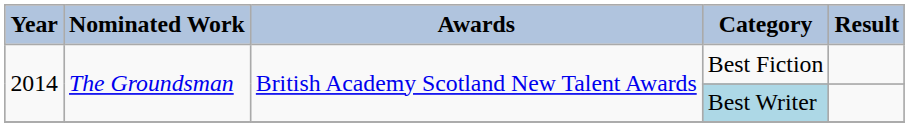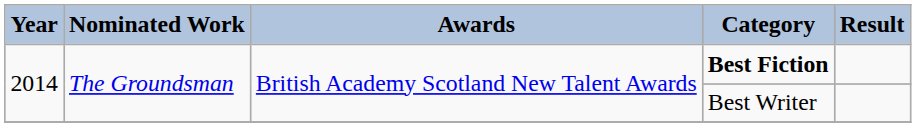(766, 63) normal -> (768, 63) bold
(762, 102) lightblue background -> (762, 102) no background
